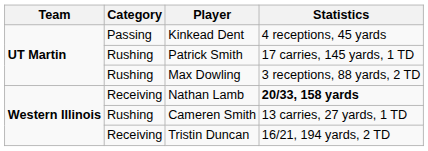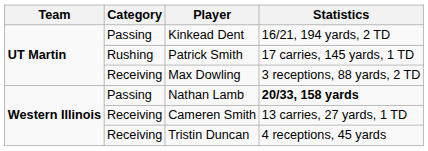(324, 35) 4 receptions, 45 yards -> (326, 35) 16/21, 194 yards, 2 TD
(130, 75) Rushing -> (135, 75) Receiving
(135, 95) Receiving -> (129, 95) Passing
(130, 115) Rushing -> (135, 115) Receiving
(326, 135) 16/21, 194 yards, 2 TD -> (324, 135) 4 receptions, 45 yards
